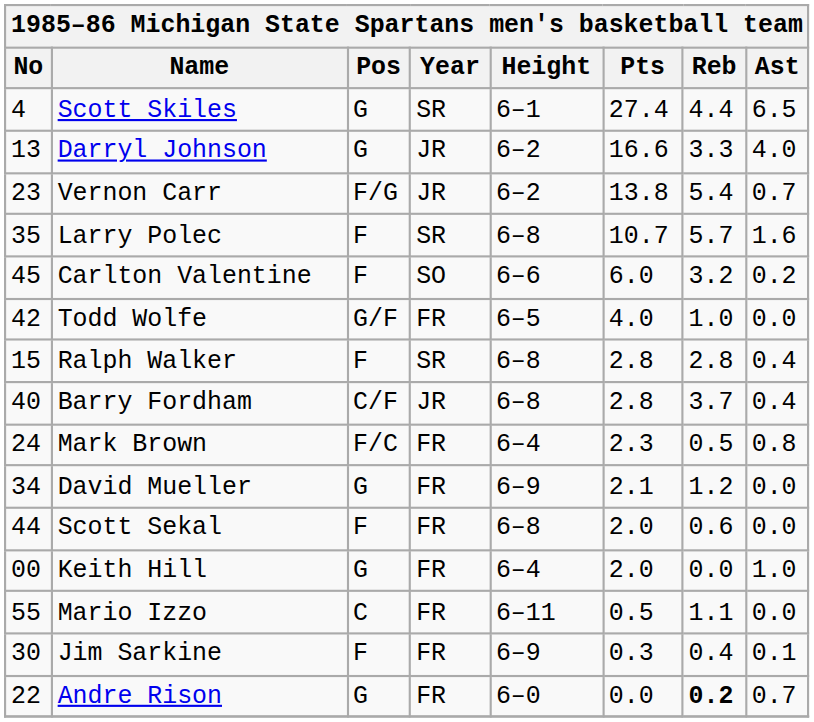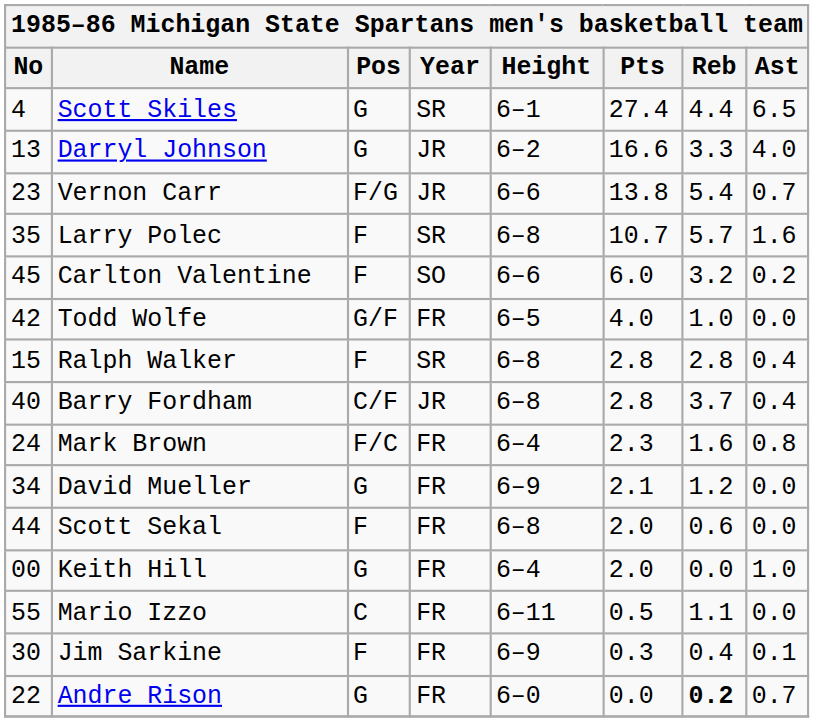(518, 193) 6–2 -> (518, 193) 6–6
(711, 444) 0.5 -> (711, 444) 1.6
